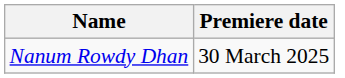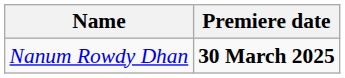(264, 55) normal -> (266, 55) bold
